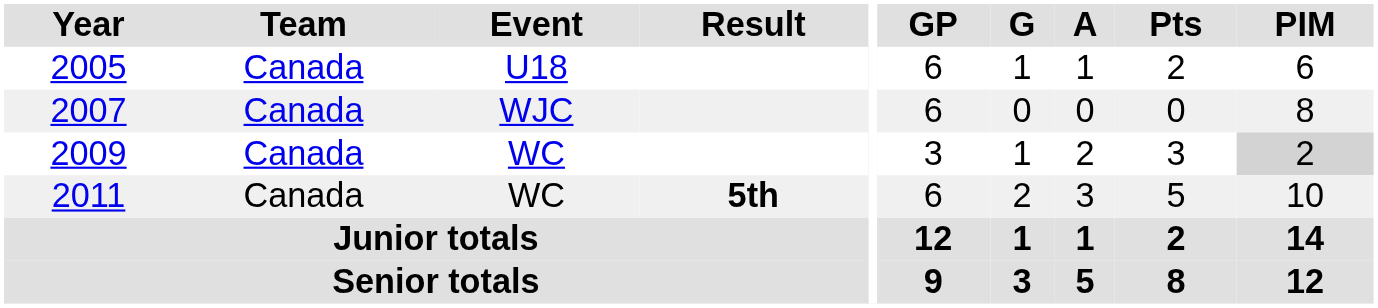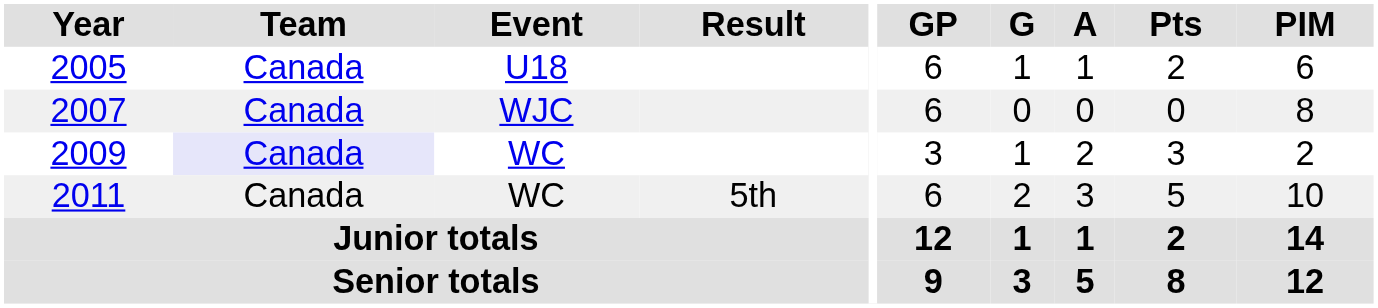(303, 153) no background -> (303, 153) lavender background
(1305, 153) lightgrey background -> (1305, 153) no background
(753, 196) bold -> (753, 196) normal
